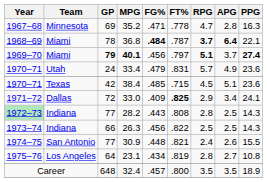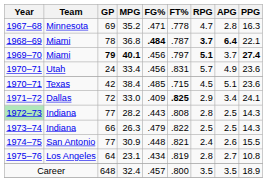(156, 69) .479 -> (156, 69) .456
(156, 127) .456 -> (156, 127) .479
